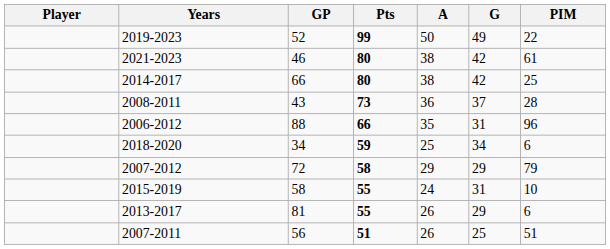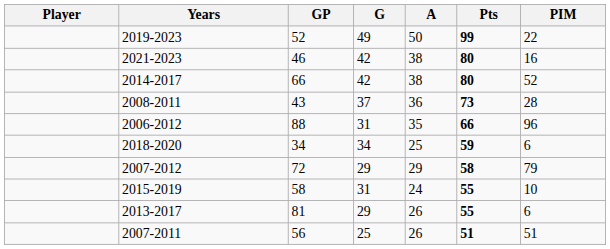columns swapped: (495, 15) <-> (385, 15)
(531, 59) 61 -> (531, 59) 16
(531, 80) 25 -> (531, 80) 52
